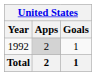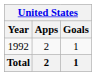(46, 46) lightgrey background -> (46, 46) no background
